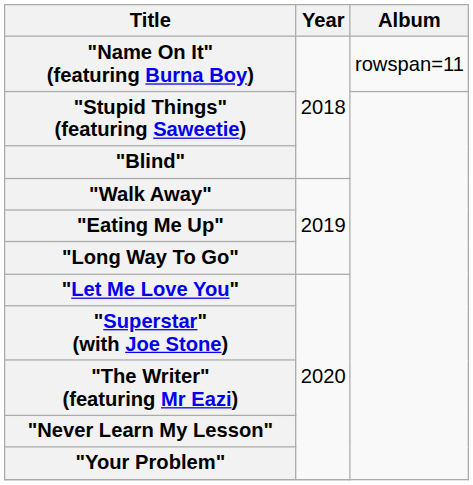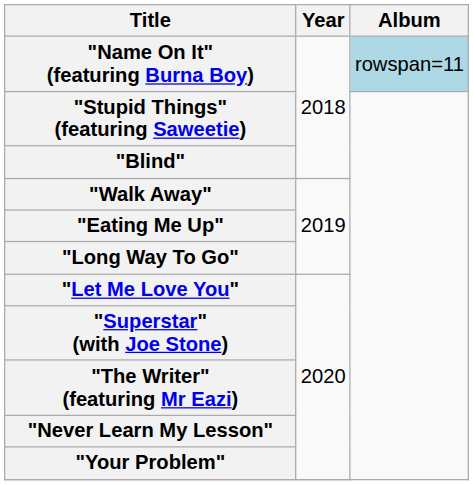(409, 63) no background -> (409, 63) lightblue background
